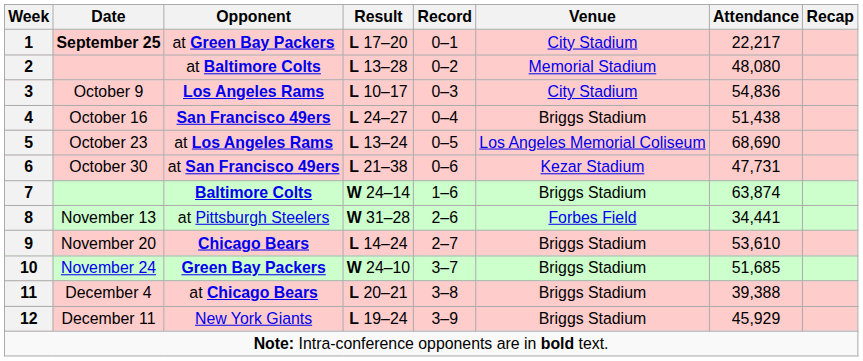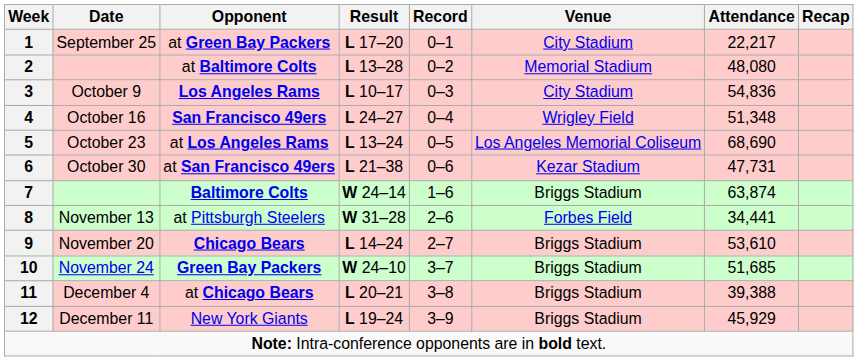(108, 42) bold -> (106, 42) normal
(592, 117) Briggs Stadium -> (588, 117) Wrigley Field
(756, 117) 51,438 -> (752, 117) 51,348
